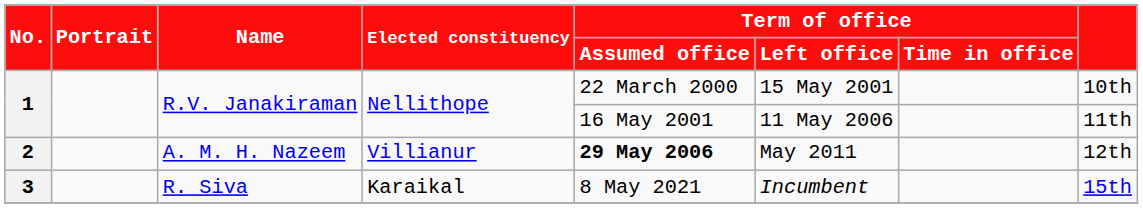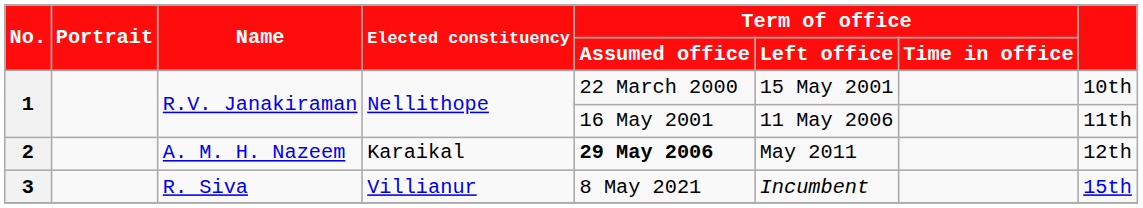(422, 154) Villianur -> (416, 154) Karaikal
(416, 187) Karaikal -> (422, 187) Villianur
